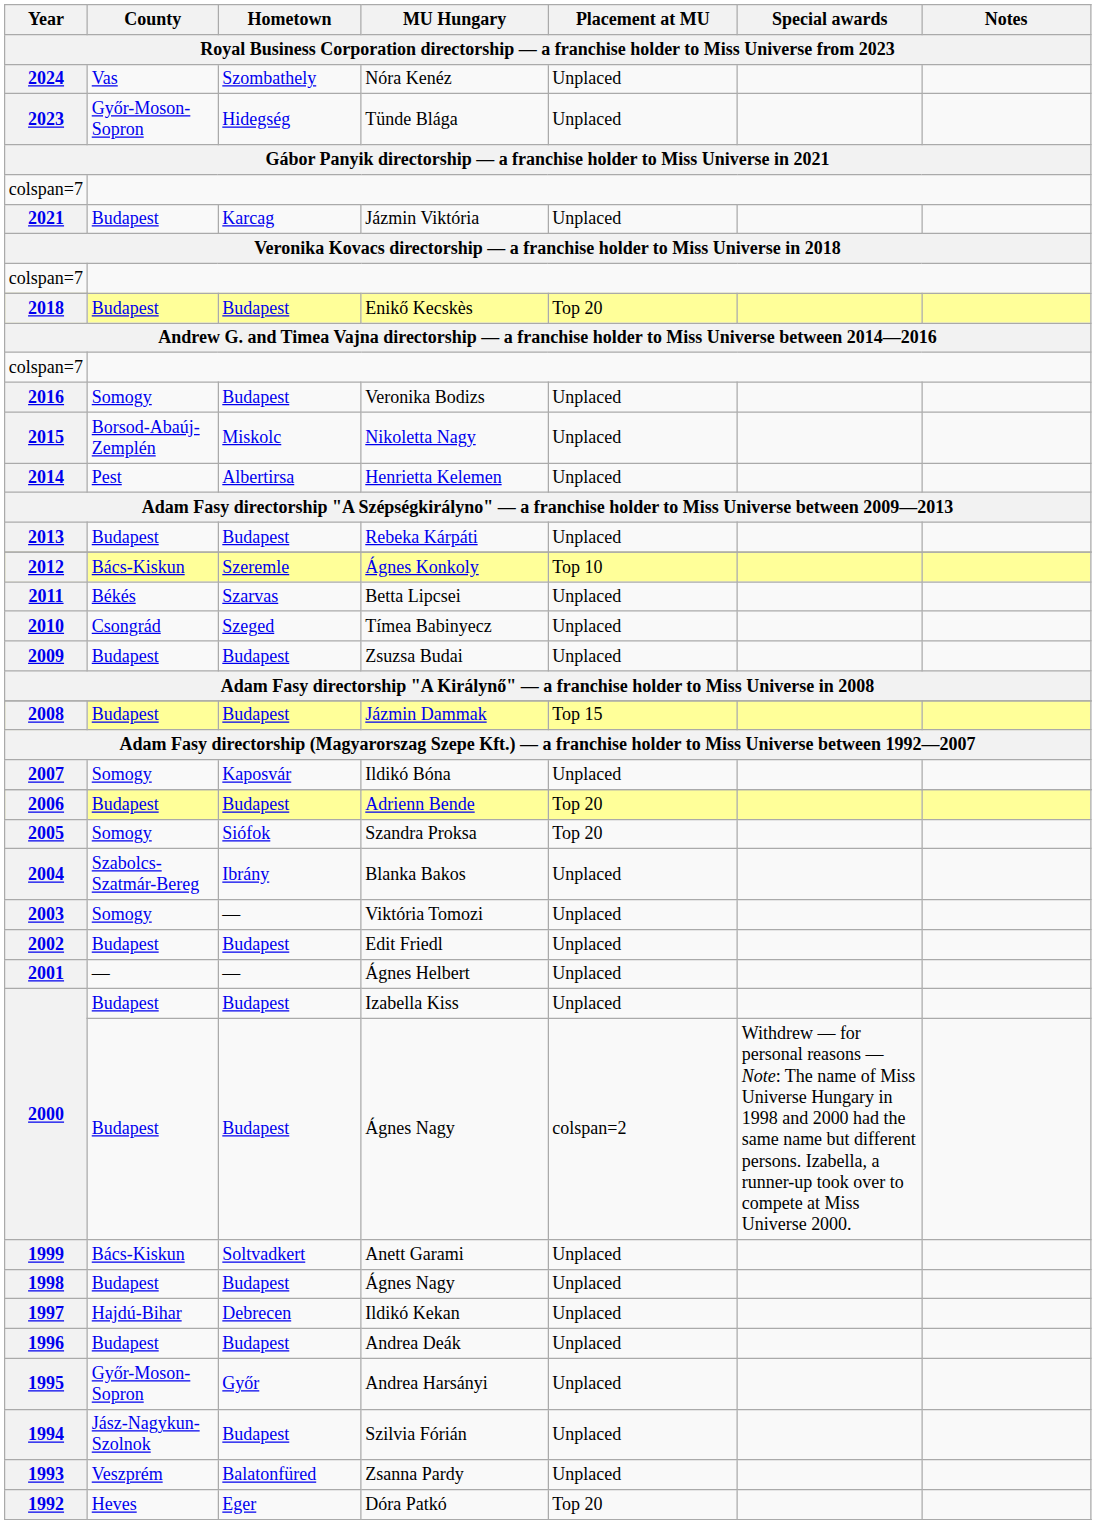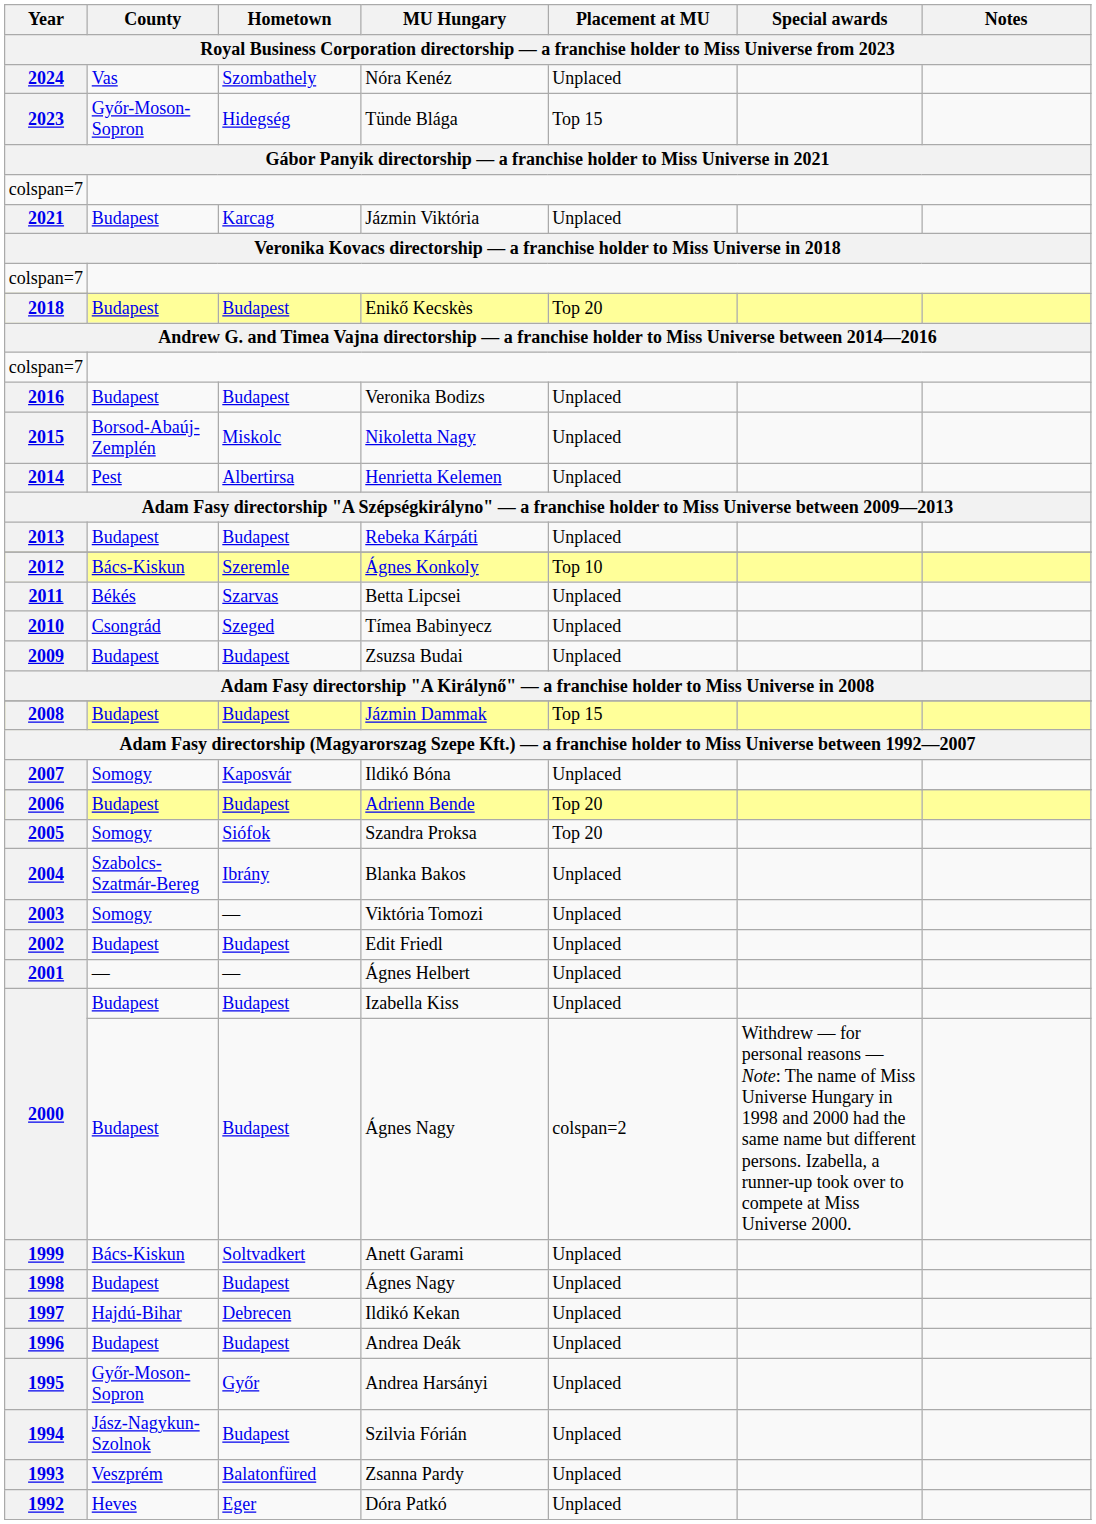(587, 119) Unplaced -> (577, 119) Top 15
(122, 397) Somogy -> (125, 397) Budapest
(577, 1504) Top 20 -> (587, 1504) Unplaced
